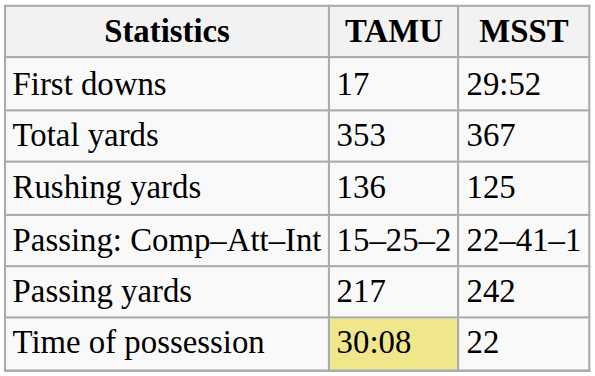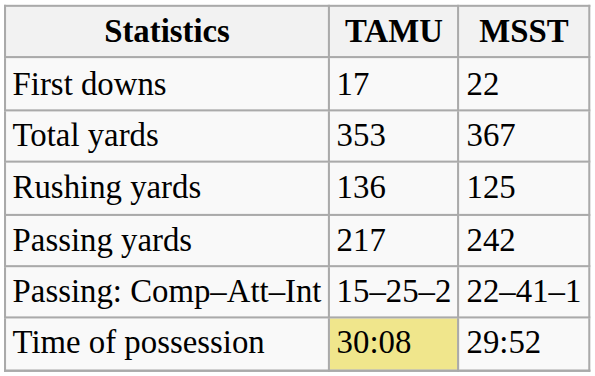(504, 83) 29:52 -> (483, 83) 22
rows swapped: (102, 291) <-> (167, 239)
(483, 343) 22 -> (504, 343) 29:52
